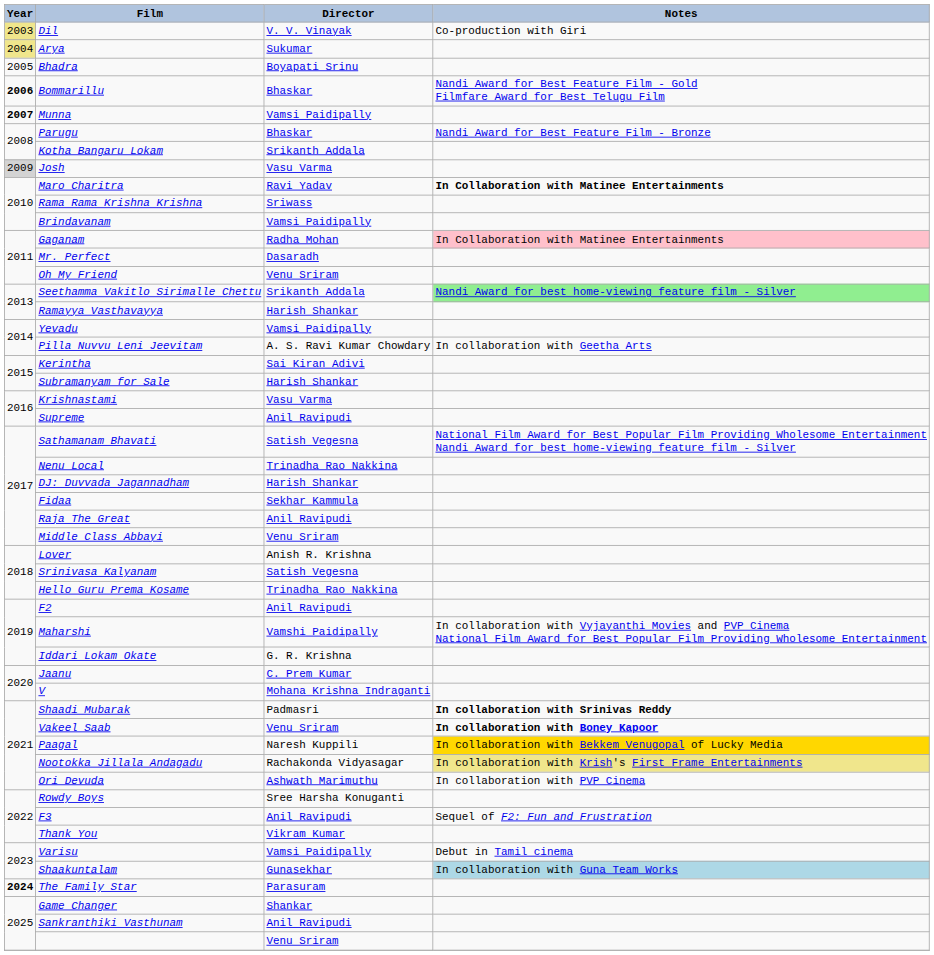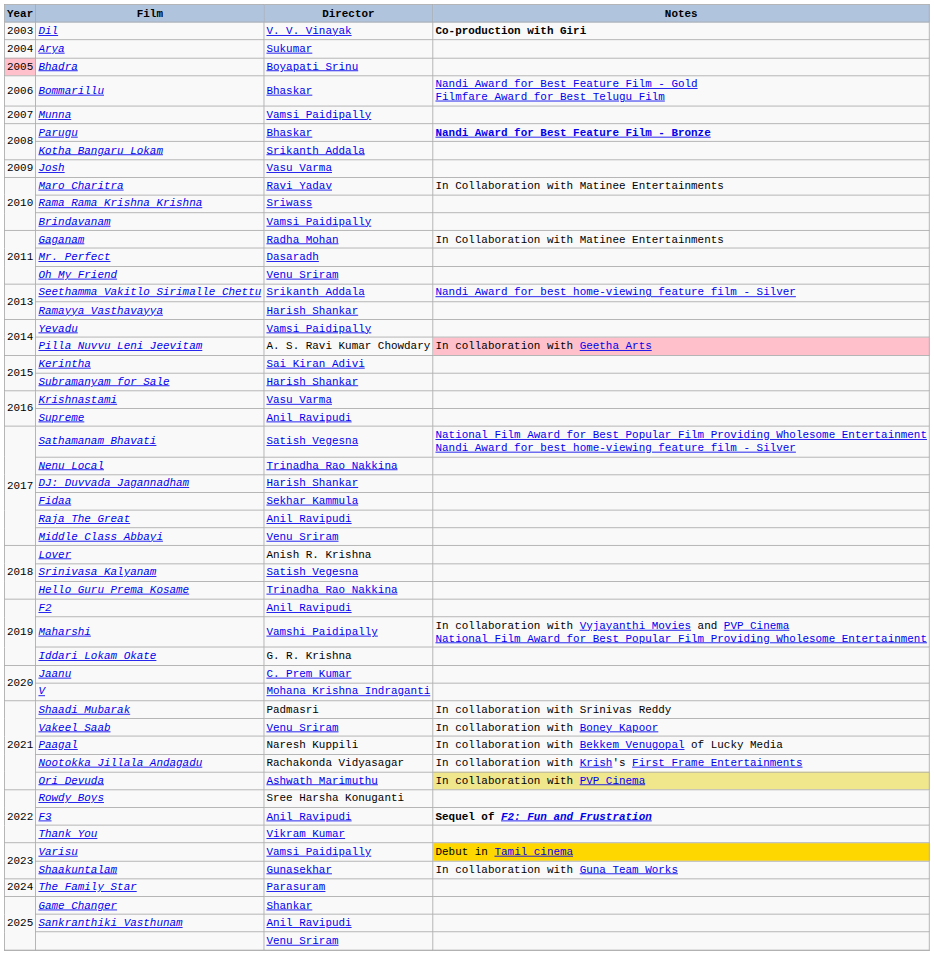(20, 31) khaki background -> (20, 31) no background
(511, 31) normal -> (511, 31) bold
(20, 49) khaki background -> (20, 49) no background
(20, 67) no background -> (20, 67) pink background
(20, 91) bold -> (20, 91) normal
(20, 115) bold -> (20, 115) normal
(573, 133) normal -> (573, 133) bold
(20, 168) lightgrey background -> (20, 168) no background
(580, 186) bold -> (580, 186) normal
(580, 239) pink background -> (580, 239) no background
(616, 293) lightgreen background -> (616, 293) no background
(544, 346) no background -> (544, 346) pink background
(553, 710) bold -> (553, 710) normal
(547, 727) bold -> (547, 727) normal
(609, 745) gold background -> (609, 745) no background
(619, 763) khaki background -> (619, 763) no background
(540, 781) no background -> (540, 781) khaki background
(544, 816) normal -> (544, 816) bold
(504, 852) no background -> (504, 852) gold background
(557, 870) lightblue background -> (557, 870) no background
(20, 888) bold -> (20, 888) normal
